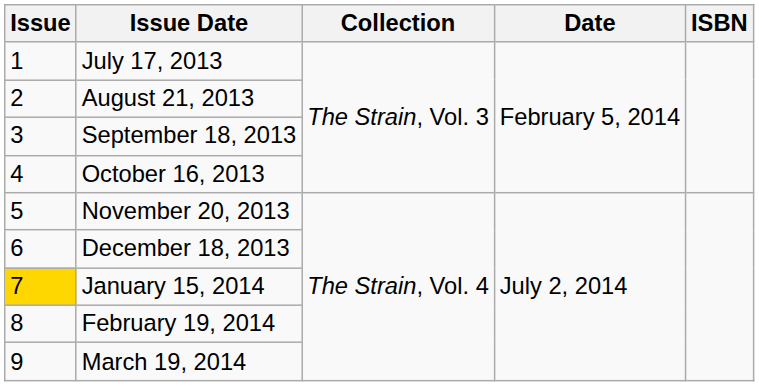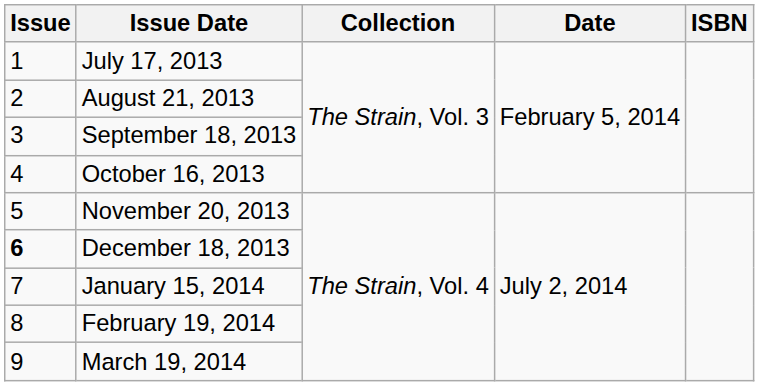(17, 248) normal -> (17, 248) bold
(17, 286) gold background -> (17, 286) no background
